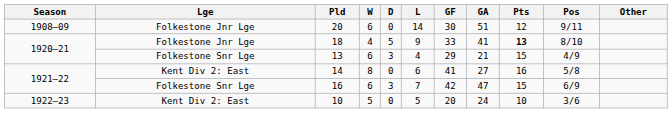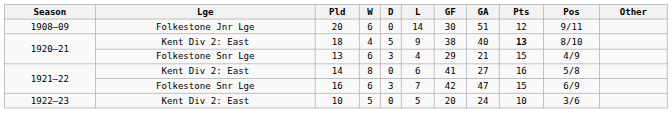(205, 41) Folkestone Jnr Lge -> (205, 41) Kent Div 2: East
(450, 41) 33 -> (450, 41) 38
(483, 41) 41 -> (483, 41) 40
